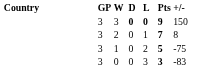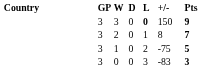columns swapped: (179, 8) <-> (164, 8)
(131, 21) bold -> (131, 21) normal
